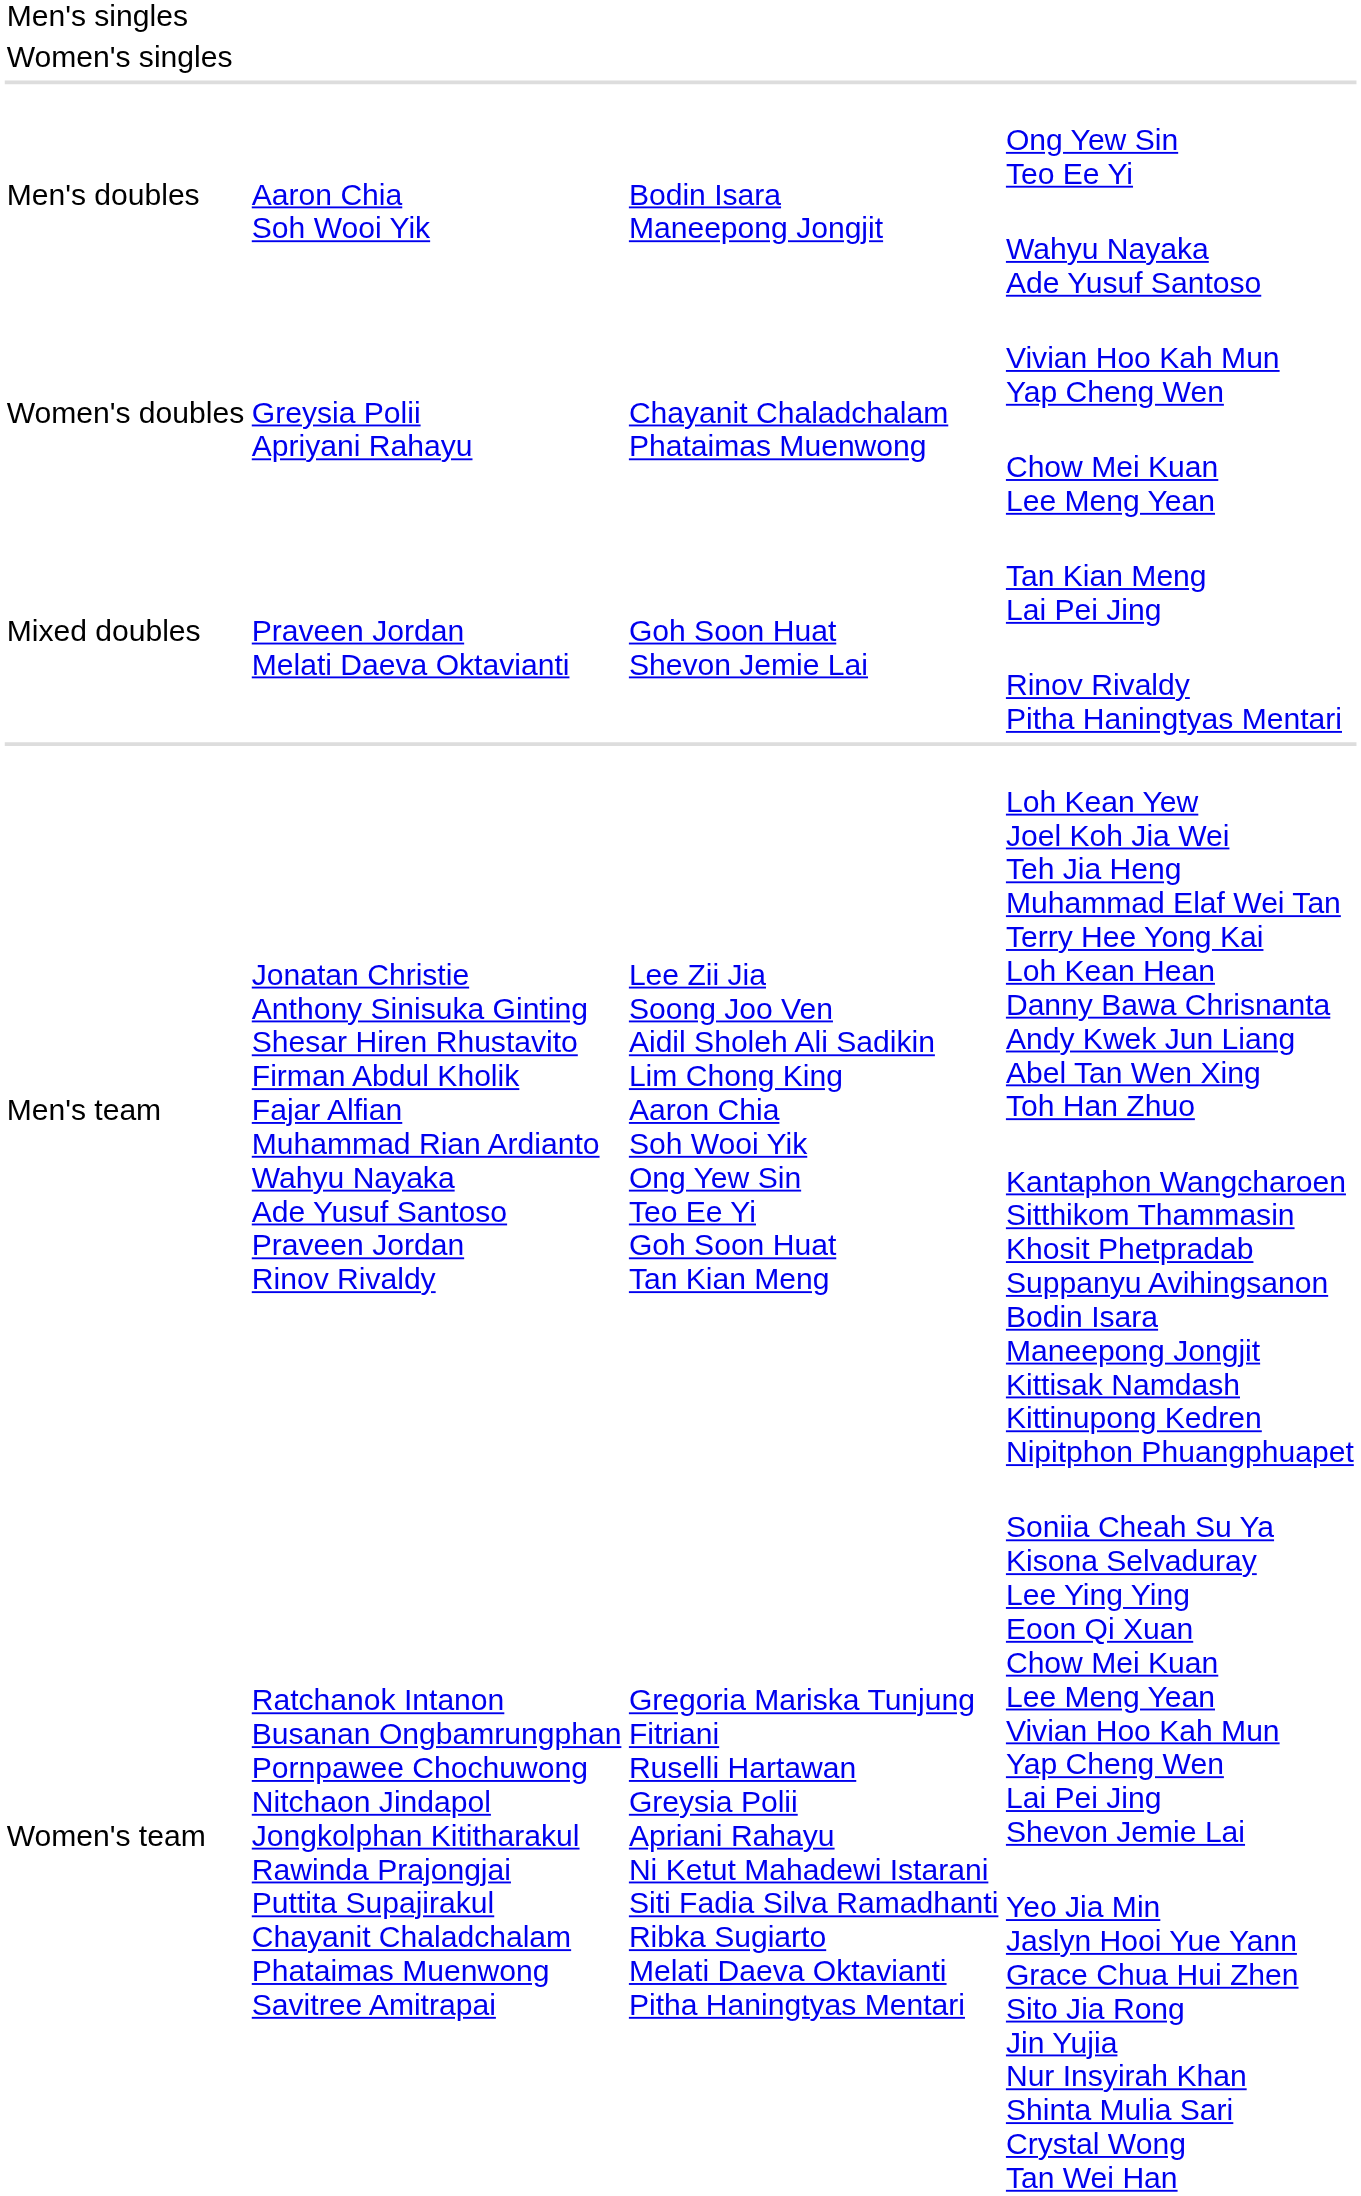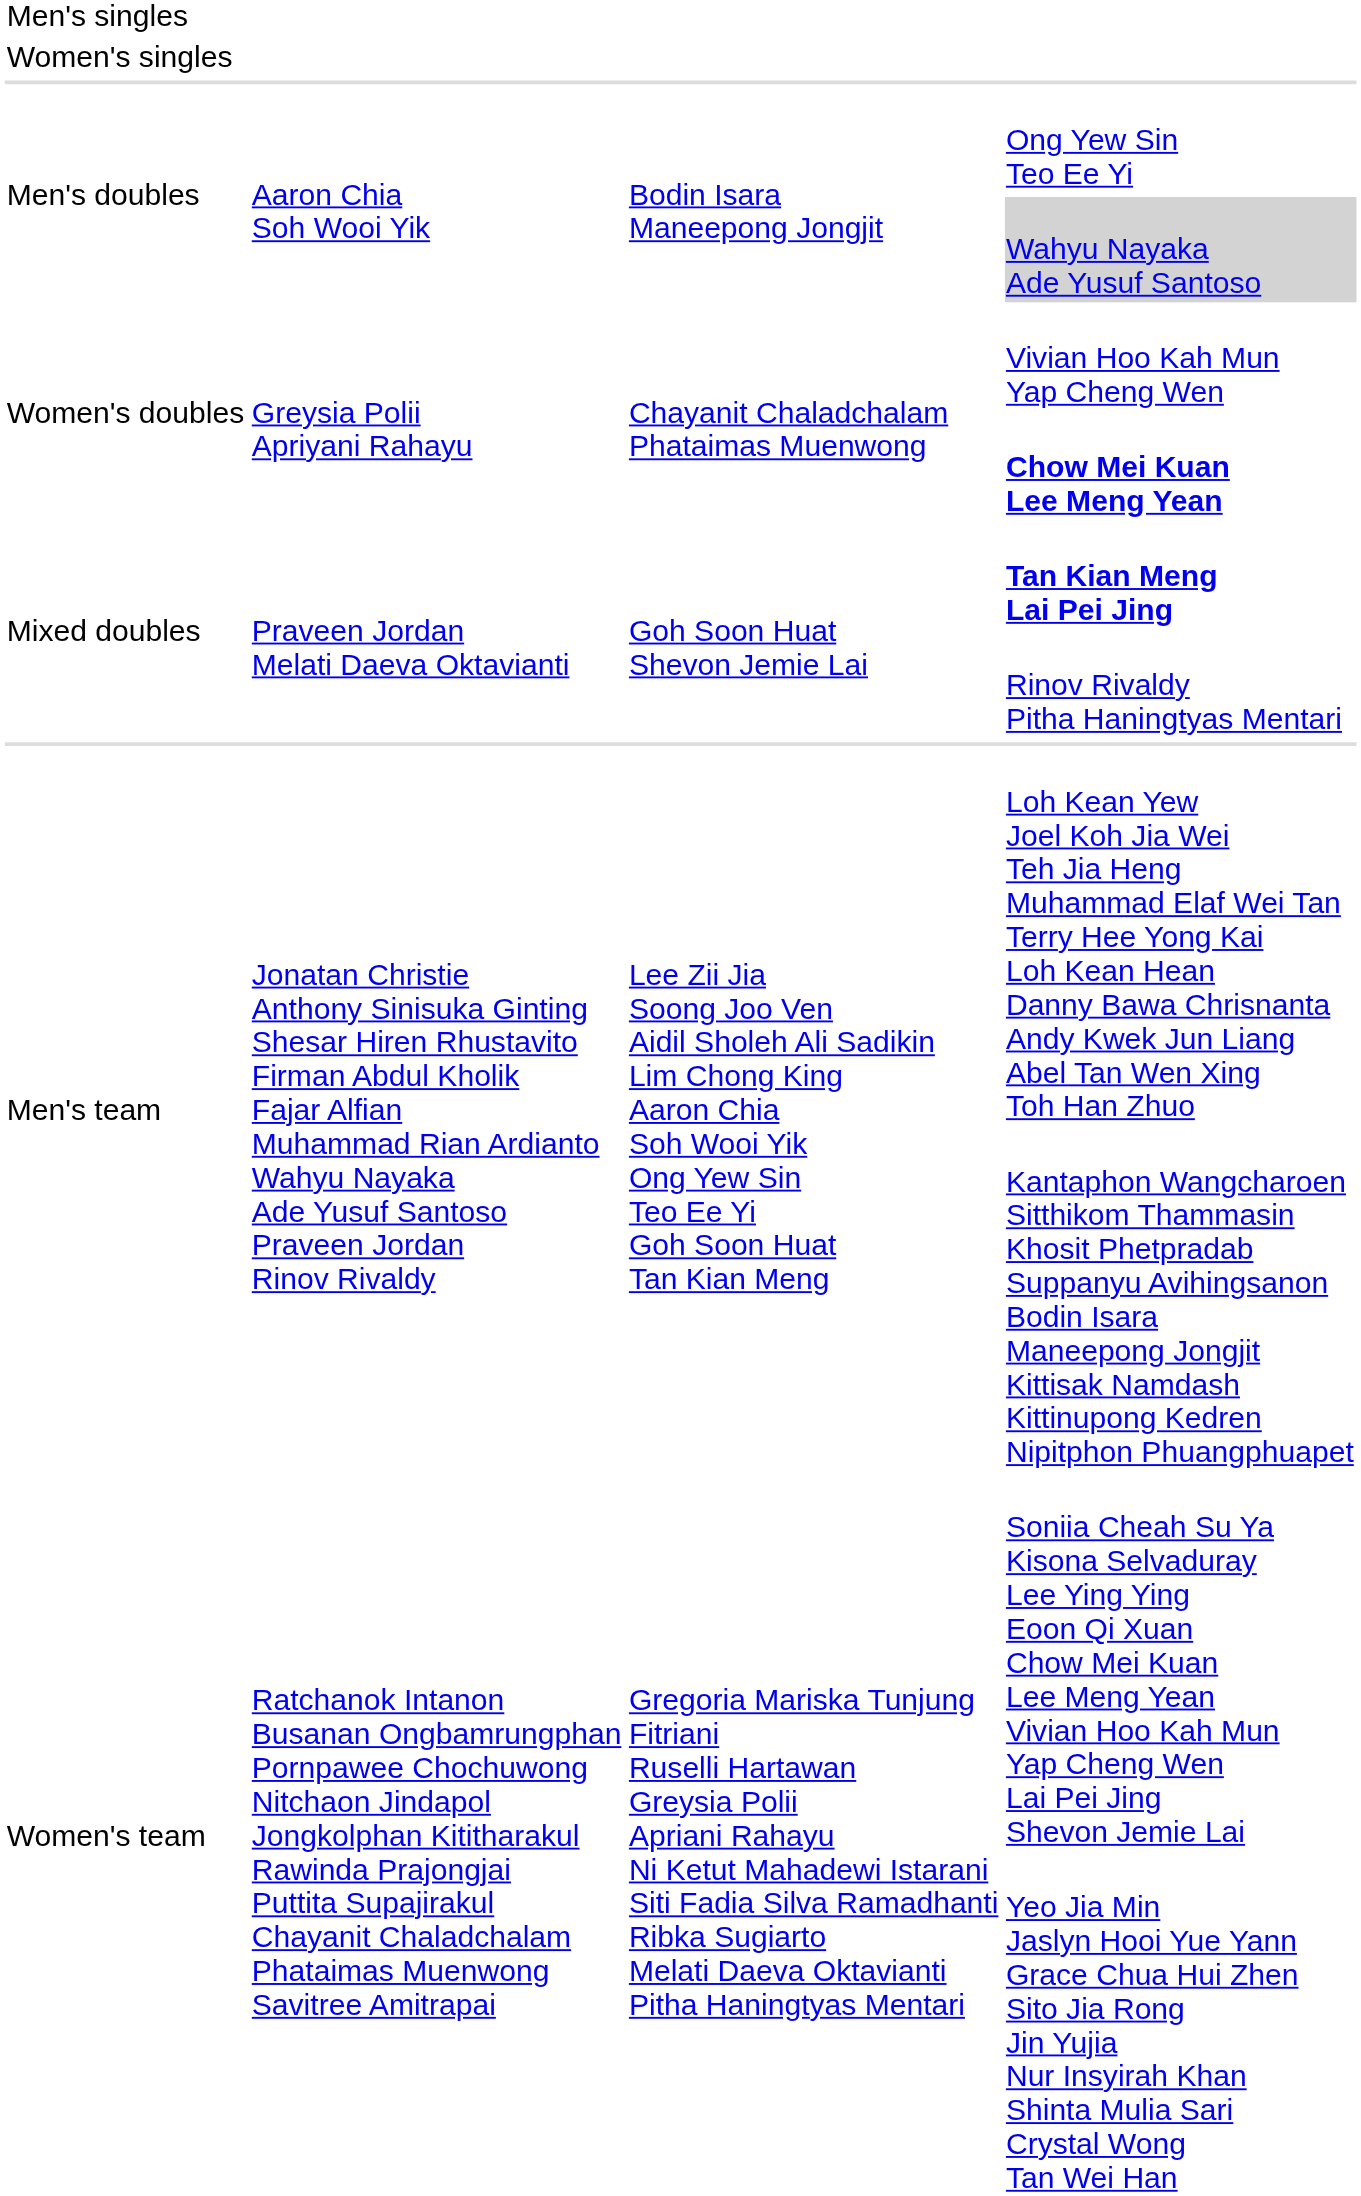(1134, 266) no background -> (1134, 266) lightgrey background
(1112, 484) normal -> (1118, 484) bold
(1106, 593) normal -> (1112, 593) bold
